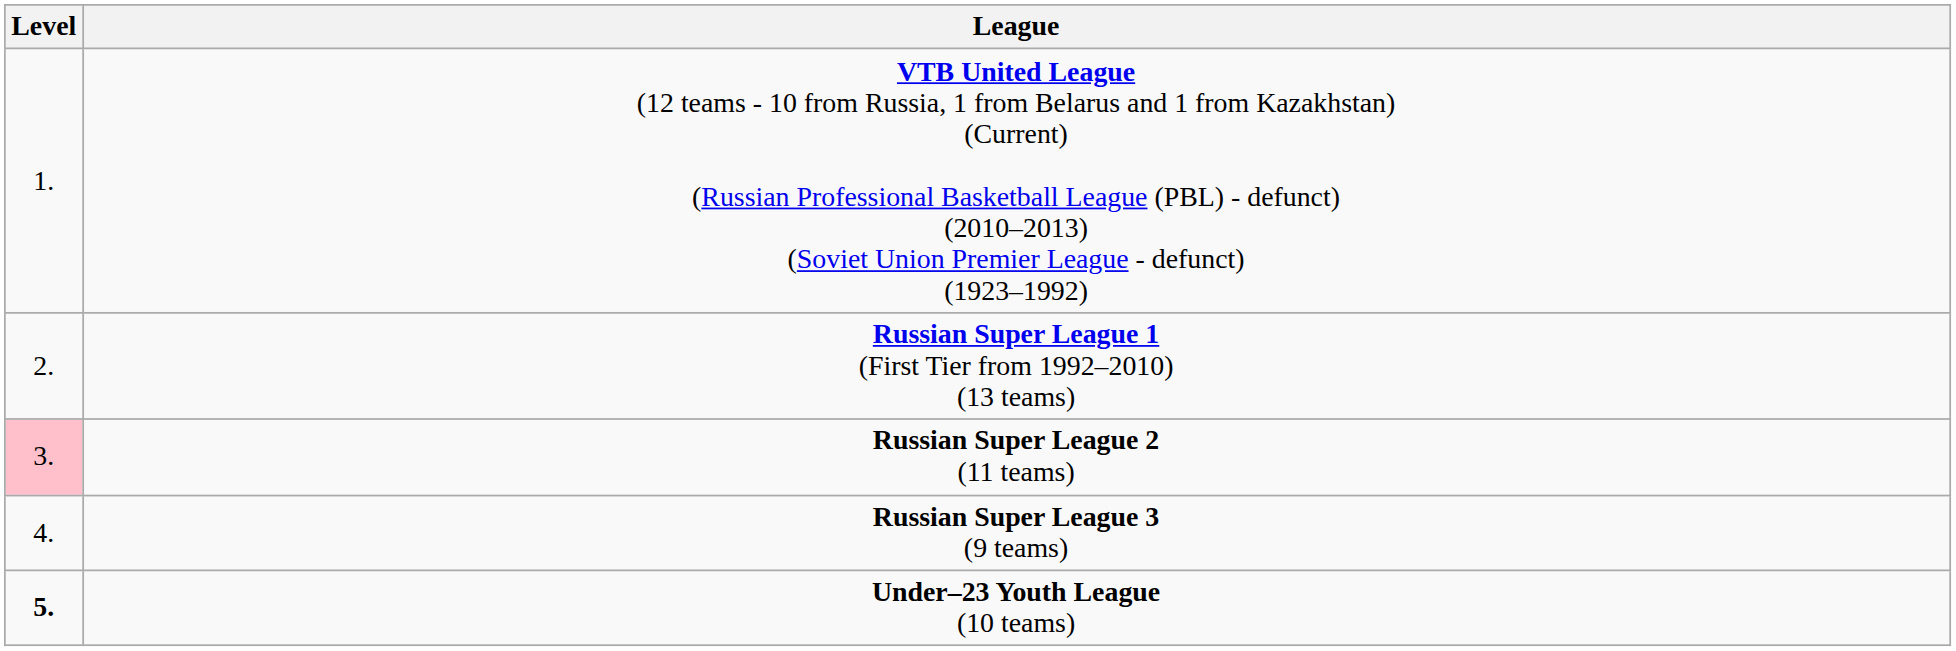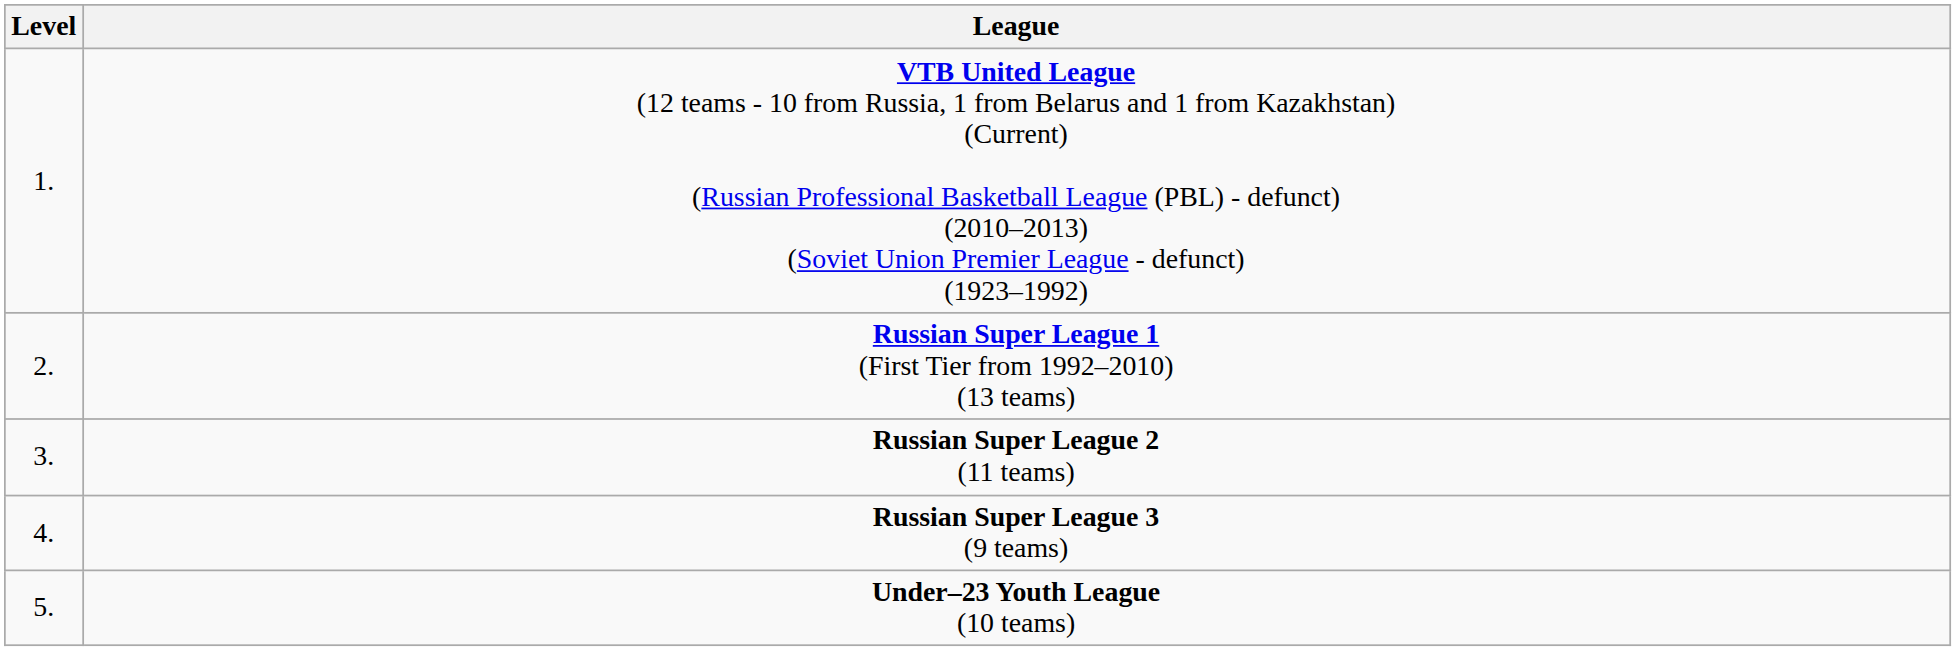(44, 456) pink background -> (44, 456) no background
(44, 607) bold -> (44, 607) normal
